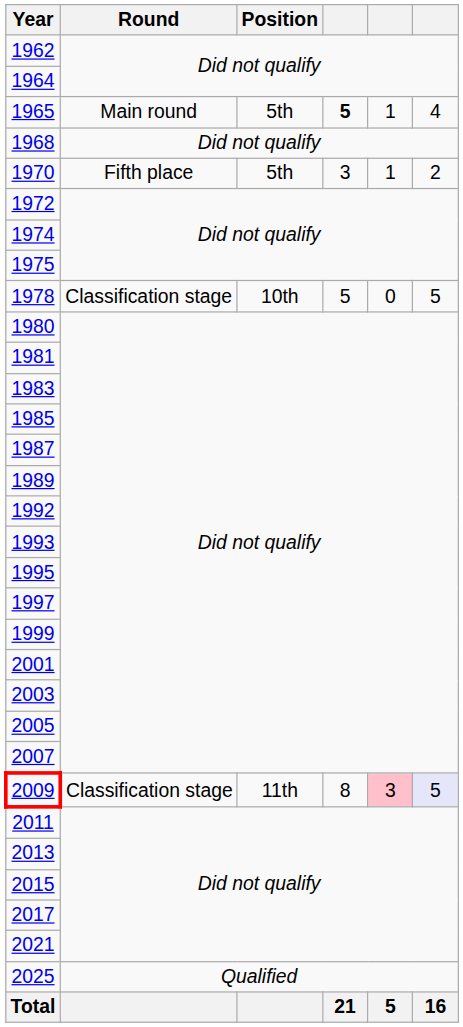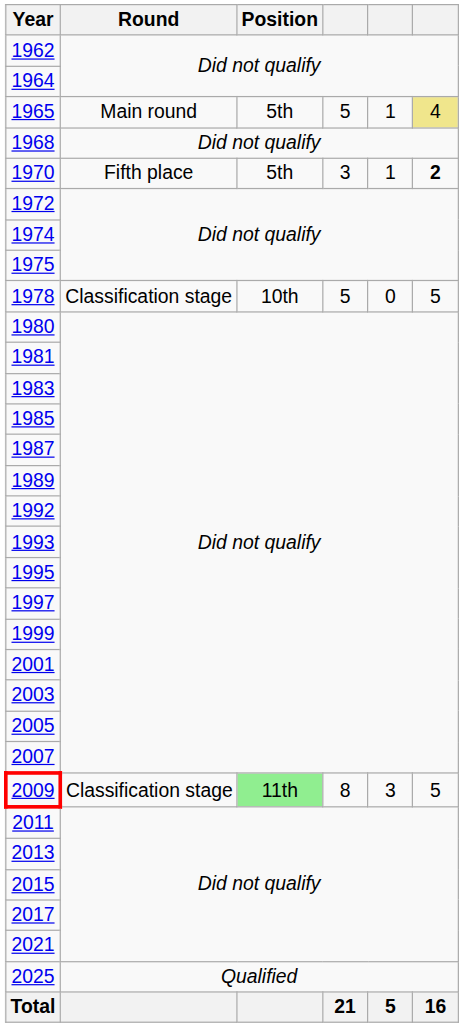(345, 111) bold -> (345, 111) normal
(435, 111) no background -> (435, 111) khaki background
(435, 173) normal -> (435, 173) bold
(280, 789) no background -> (280, 789) lightgreen background
(390, 789) pink background -> (390, 789) no background
(435, 789) lavender background -> (435, 789) no background
